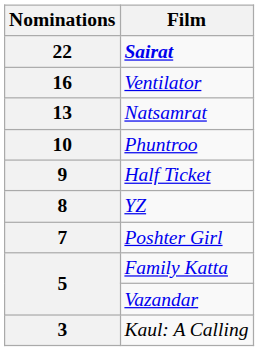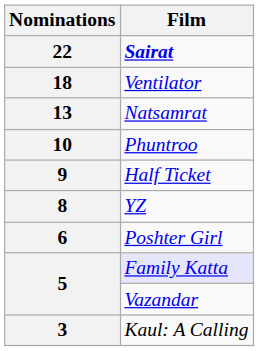(62, 82) 16 -> (62, 82) 18
(62, 237) 7 -> (62, 237) 6
(176, 268) no background -> (176, 268) lavender background
